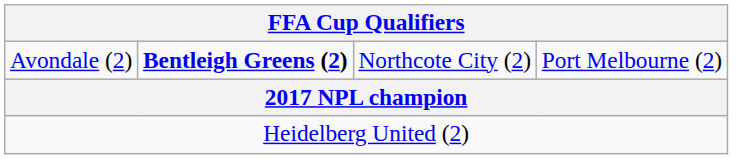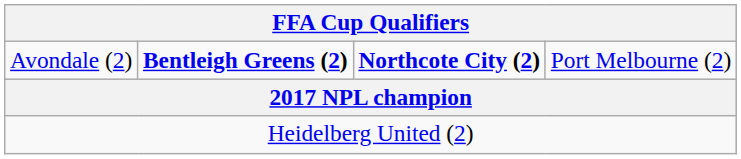(445, 60) normal -> (449, 60) bold
